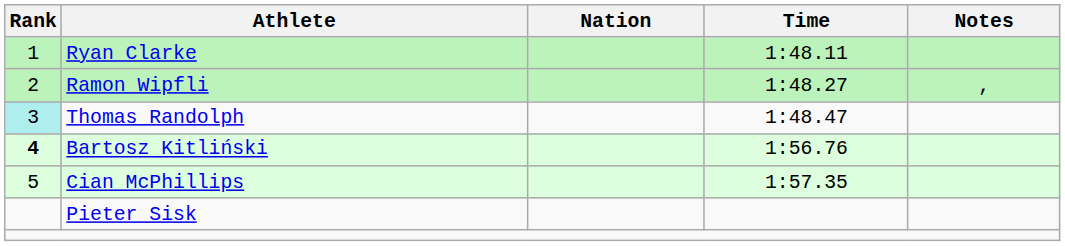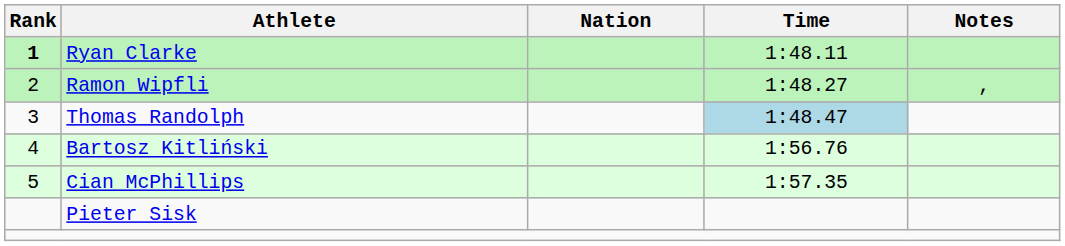(33, 53) normal -> (33, 53) bold
(33, 117) paleturquoise background -> (33, 117) no background
(806, 117) no background -> (806, 117) lightblue background
(33, 150) bold -> (33, 150) normal
